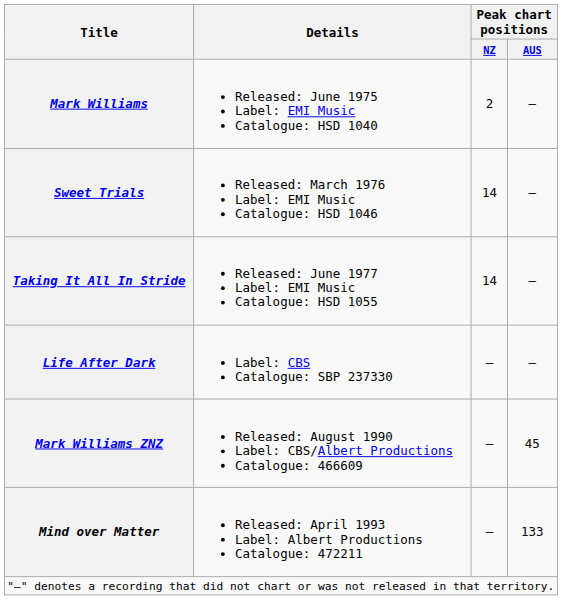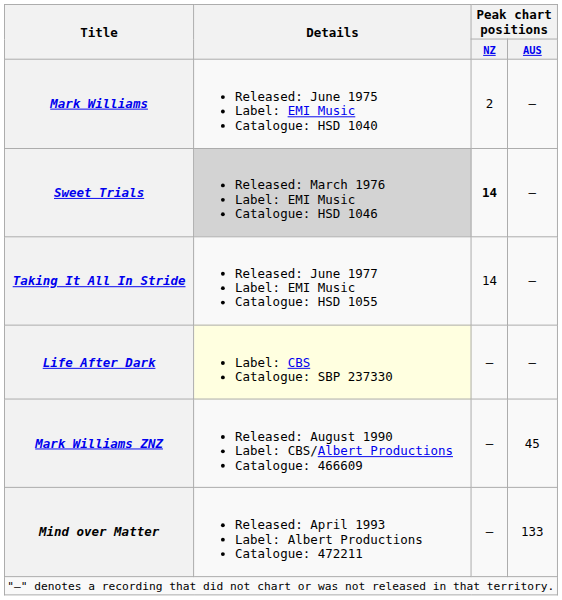(332, 200) no background -> (332, 200) lightgrey background
(489, 192) normal -> (489, 192) bold
(332, 369) no background -> (332, 369) lightyellow background
